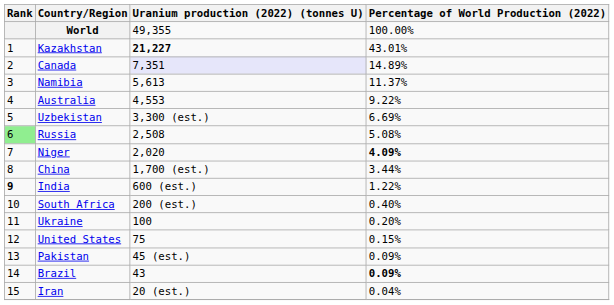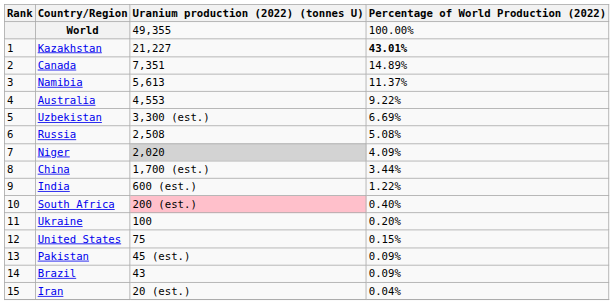(152, 48) bold -> (152, 48) normal
(388, 48) normal -> (388, 48) bold
(149, 65) lavender background -> (149, 65) no background
(10, 135) lightgreen background -> (10, 135) no background
(149, 152) no background -> (149, 152) lightgrey background
(385, 152) bold -> (385, 152) normal
(10, 187) bold -> (10, 187) normal
(165, 204) no background -> (165, 204) pink background
(385, 274) bold -> (385, 274) normal
